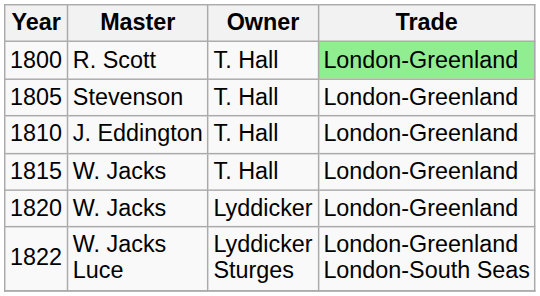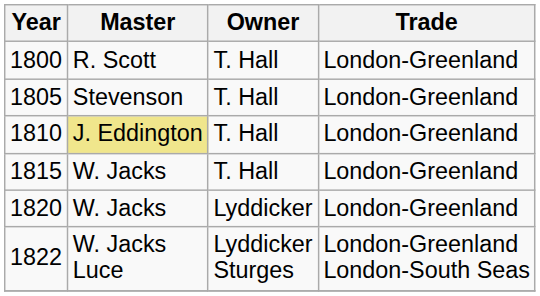(421, 60) lightgreen background -> (421, 60) no background
(138, 134) no background -> (138, 134) khaki background
